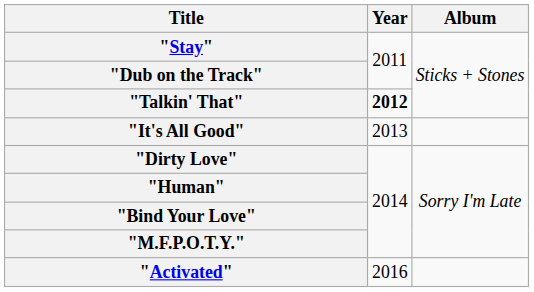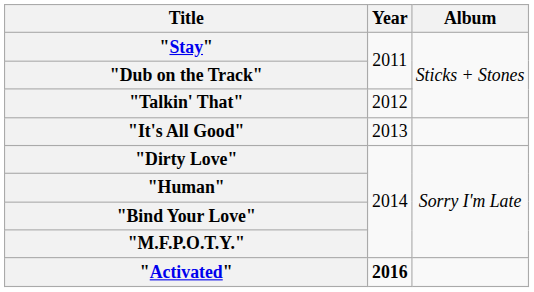(390, 103) bold -> (390, 103) normal
(390, 272) normal -> (390, 272) bold
